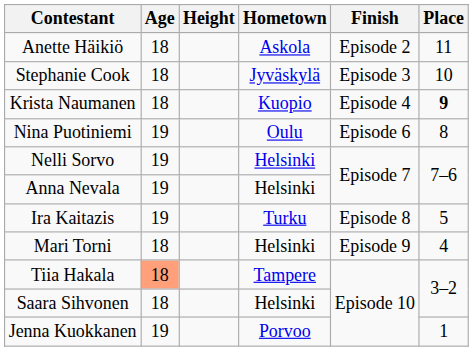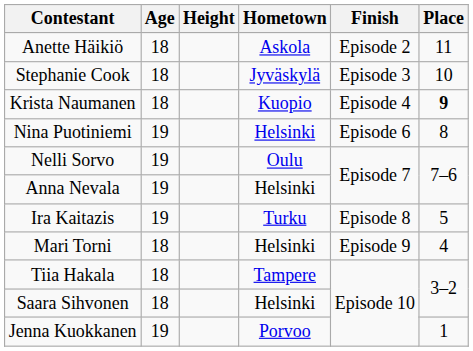(285, 132) Oulu -> (285, 132) Helsinki
(285, 160) Helsinki -> (285, 160) Oulu
(160, 274) lightsalmon background -> (160, 274) no background
